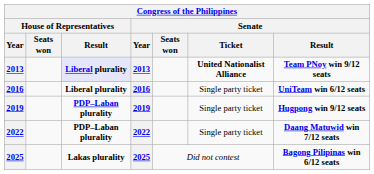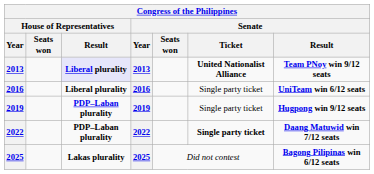(231, 133) normal -> (231, 133) bold
